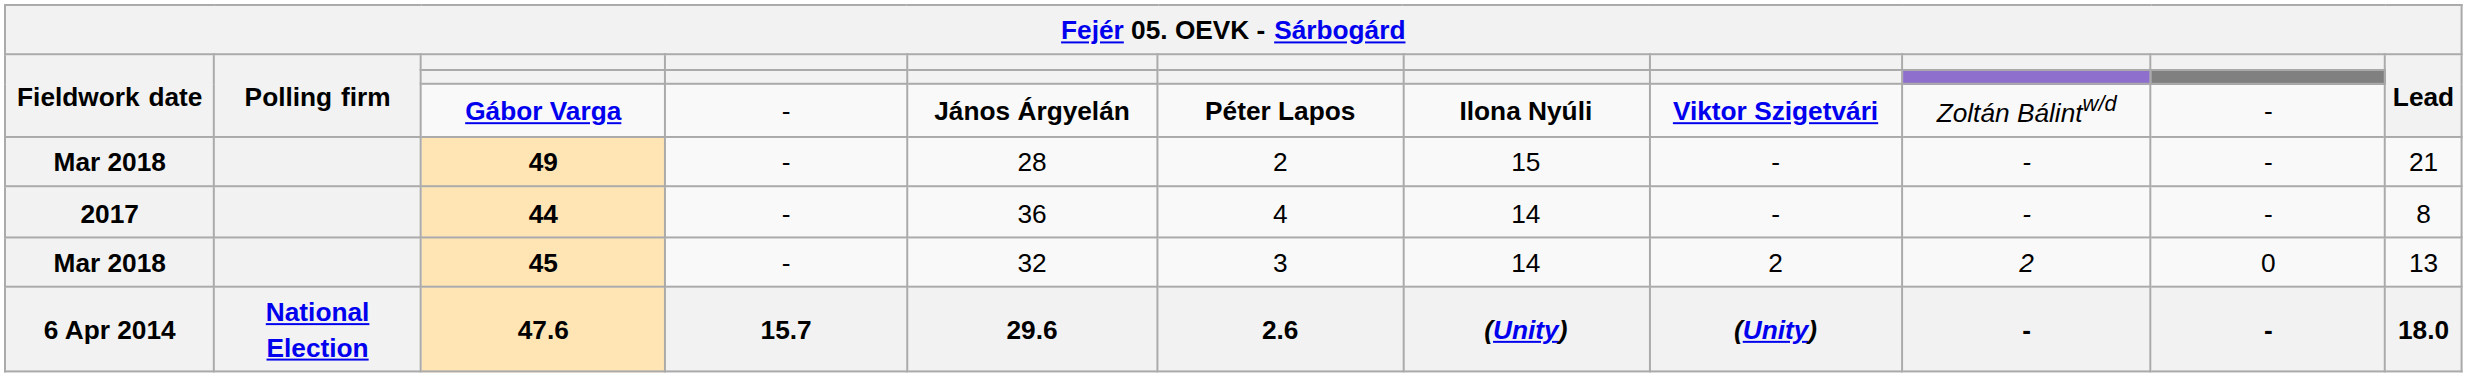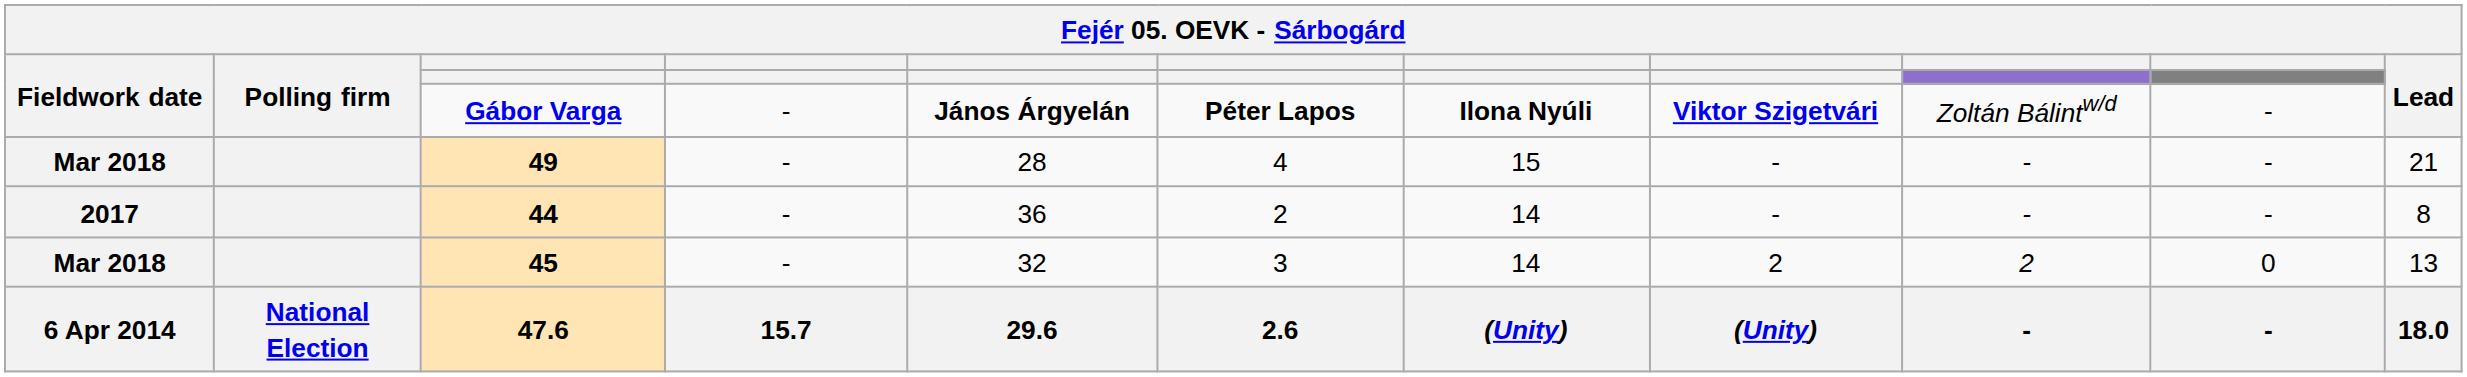(1280, 163) 2 -> (1280, 163) 4
(1280, 213) 4 -> (1280, 213) 2
